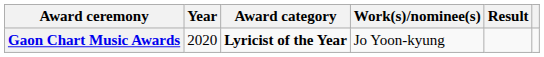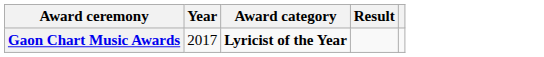- column: (417, 16)
(202, 40) 2020 -> (202, 40) 2017
